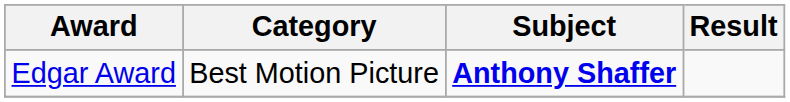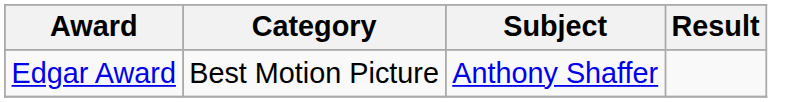(564, 73) bold -> (555, 73) normal
